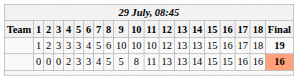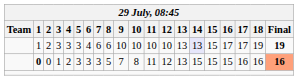(99, 45) 5 -> (99, 45) 6
(167, 45) 12 -> (167, 45) 10
(197, 45) no background -> (197, 45) lavender background
(227, 45) 16 -> (227, 45) 17
(258, 45) 18 -> (258, 45) 19
(39, 62) normal -> (39, 62) bold
(59, 62) 0 -> (59, 62) 1
(99, 62) 4 -> (99, 62) 3
(121, 62) 5 -> (121, 62) 7
(167, 62) 13 -> (167, 62) 12
(197, 62) 14 -> (197, 62) 15
